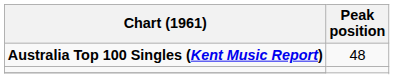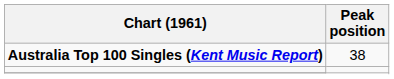(357, 54) 48 -> (357, 54) 38
